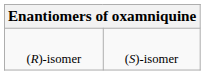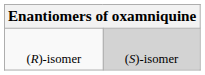(152, 58) no background -> (152, 58) lightgrey background
